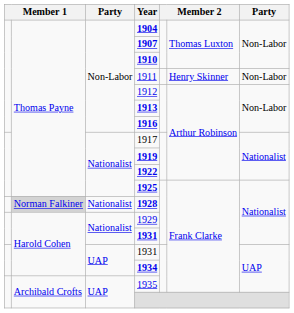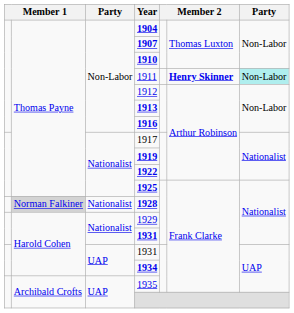(199, 76) normal -> (201, 76) bold
(264, 76) no background -> (264, 76) paleturquoise background
